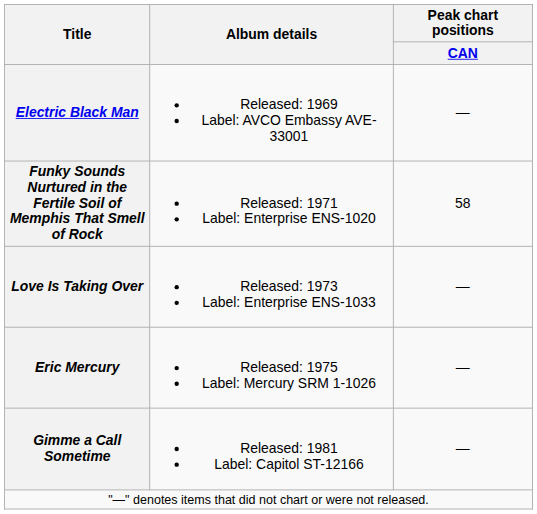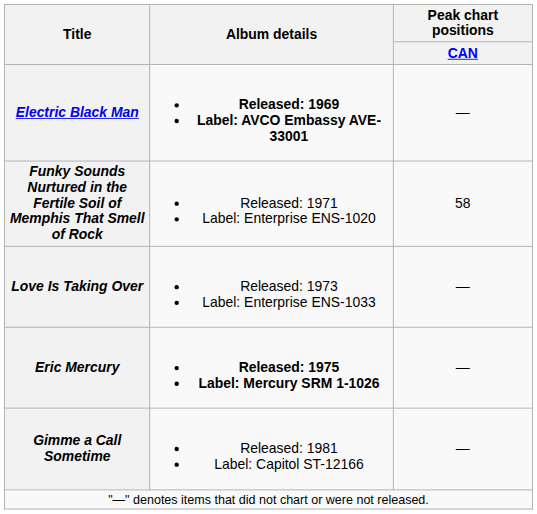(272, 121) normal -> (272, 121) bold
(272, 376) normal -> (272, 376) bold
